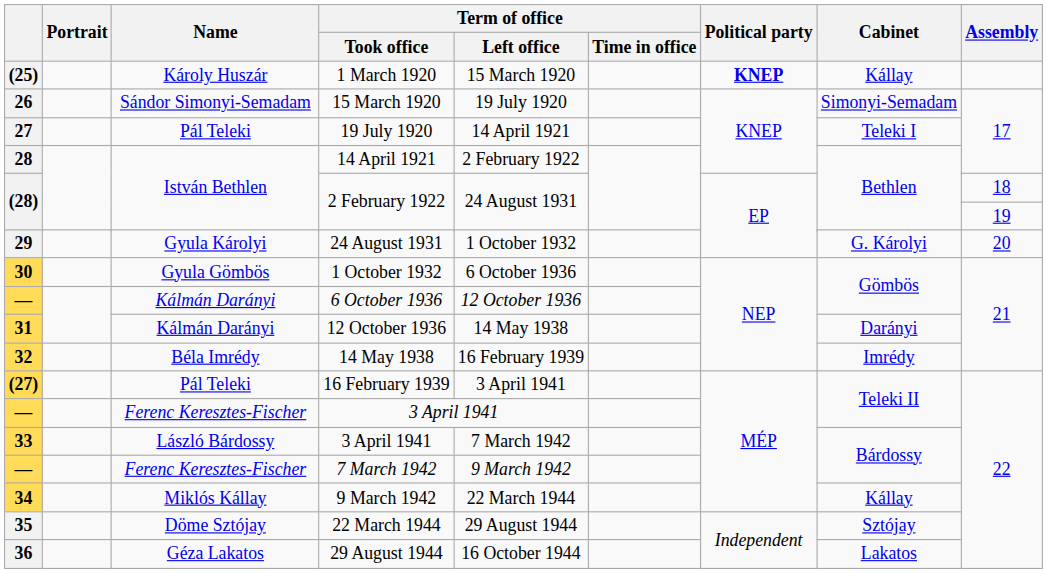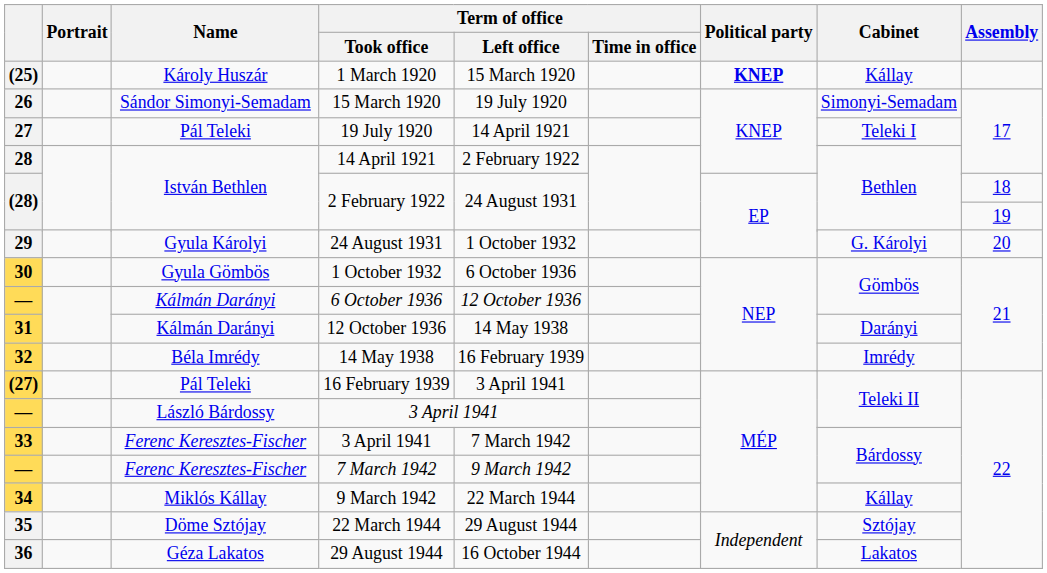(215, 412) Ferenc Keresztes-Fischer -> (215, 412) László Bárdossy
(215, 441) László Bárdossy -> (215, 441) Ferenc Keresztes-Fischer
